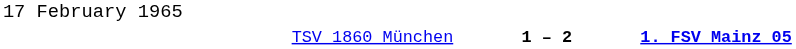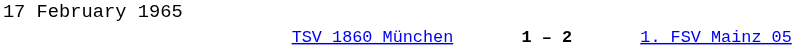(716, 37) bold -> (716, 37) normal
